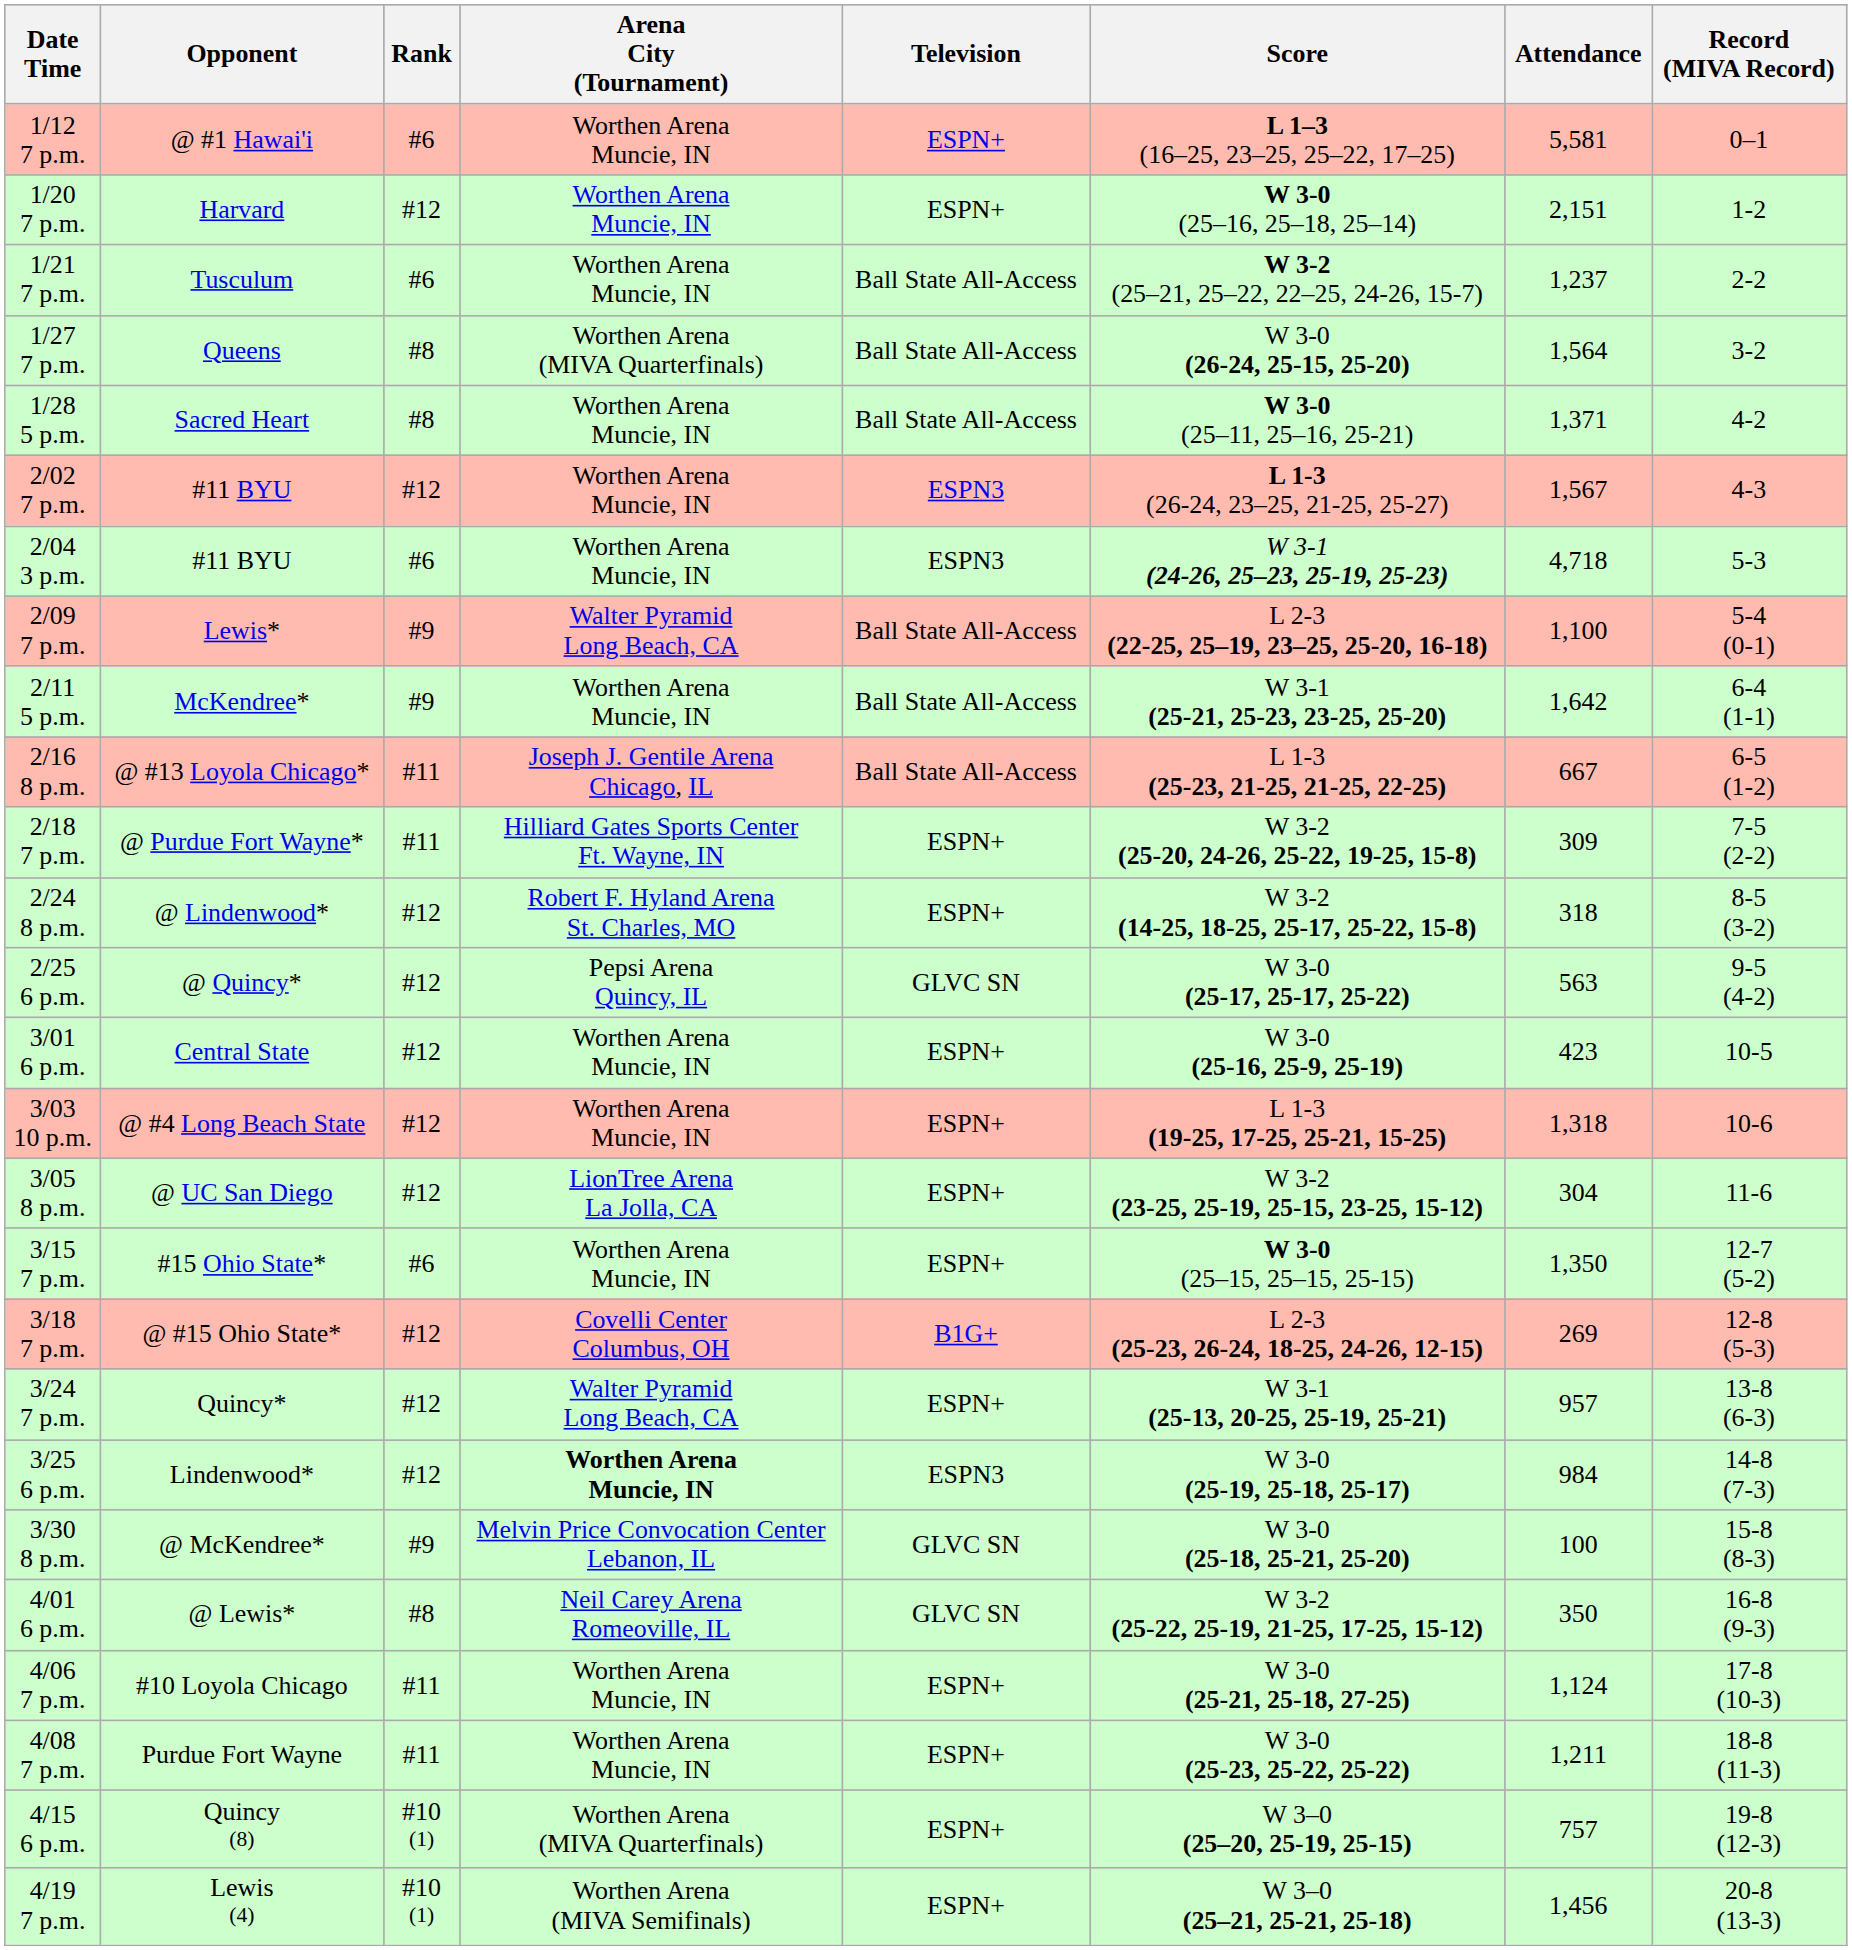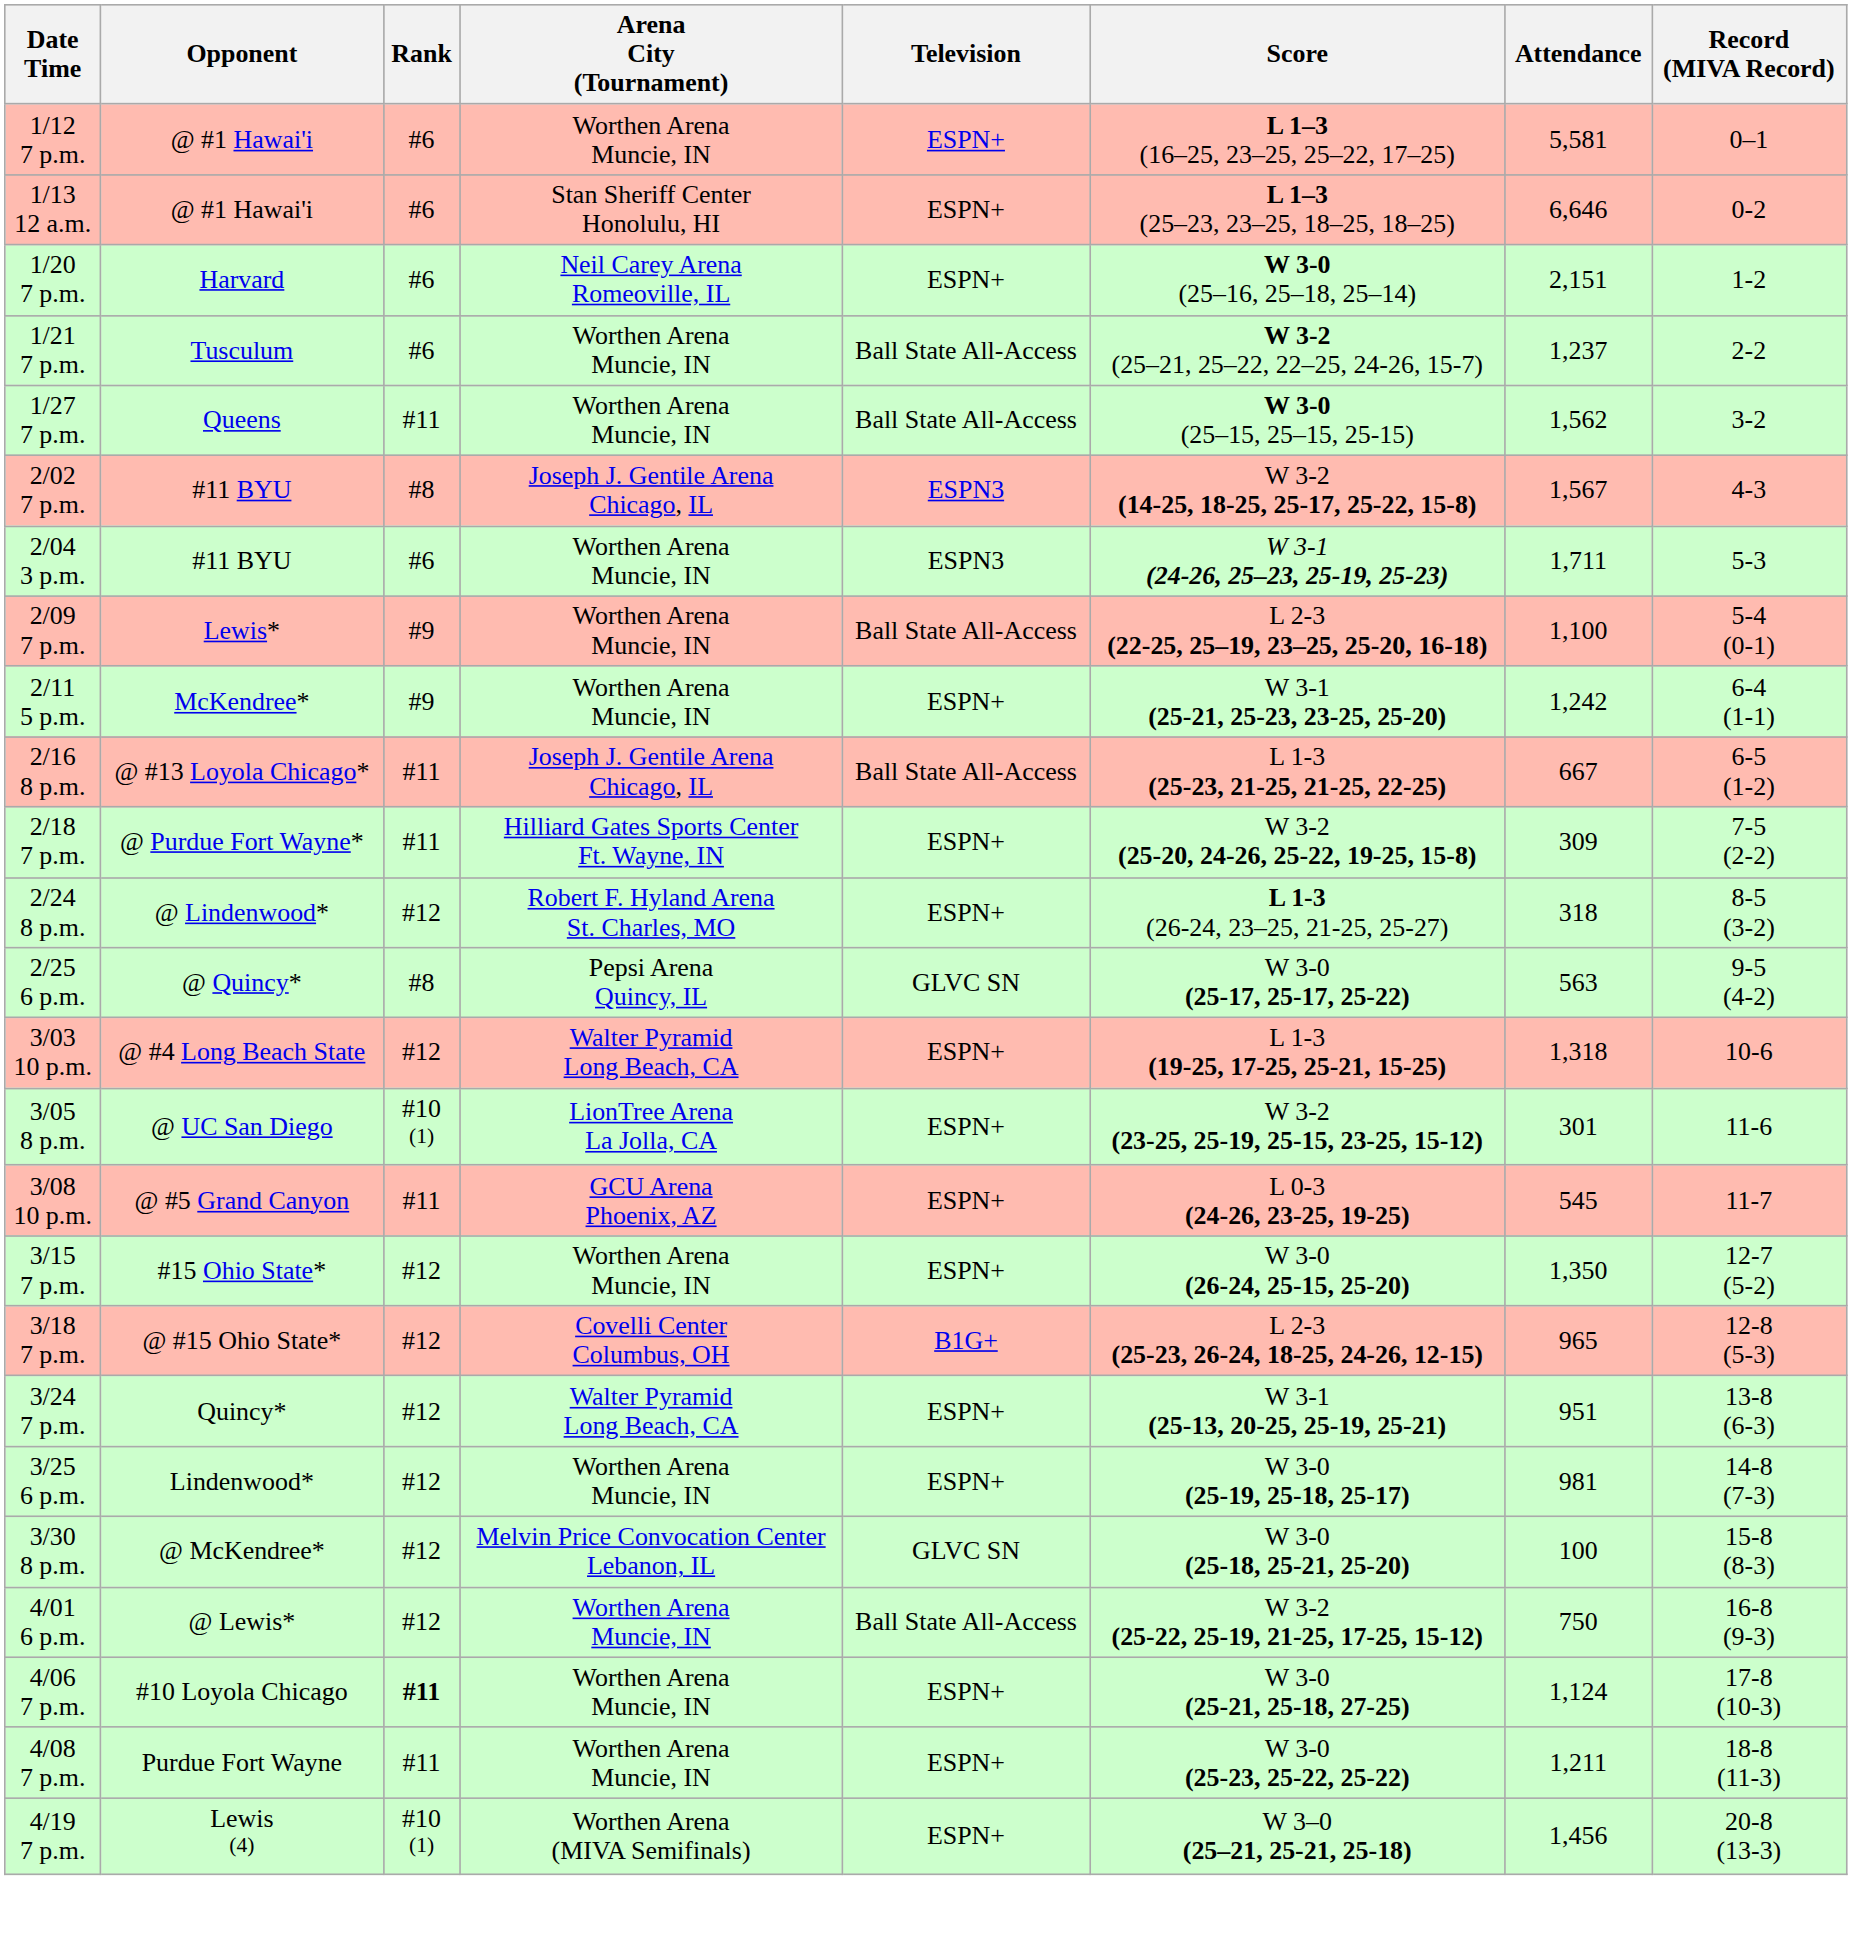+ row: (53, 209)
(422, 209) #12 -> (422, 279) #6
(651, 209) Worthen Arena Muncie, IN -> (651, 279) Neil Carey Arena Romeoville, IL
(422, 349) #8 -> (422, 420) #11
(651, 349) Worthen Arena (MIVA Quarterfinals) -> (651, 420) Worthen Arena Muncie, IN
(1297, 349) W 3-0 (26-24, 25-15, 25-20) -> (1297, 420) W 3-0 (25–15, 25–15, 25-15)
(1578, 349) 1,564 -> (1578, 420) 1,562
- row: (53, 420)
(422, 490) #12 -> (422, 490) #8
(651, 490) Worthen Arena Muncie, IN -> (651, 490) Joseph J. Gentile Arena Chicago, IL
(1297, 490) L 1-3 (26-24, 23–25, 21-25, 25-27) -> (1297, 490) W 3-2 (14-25, 18-25, 25-17, 25-22, 15-8)
(1578, 560) 4,718 -> (1578, 560) 1,711
(651, 630) Walter Pyramid Long Beach, CA -> (651, 630) Worthen Arena Muncie, IN
(966, 701) Ball State All-Access -> (966, 701) ESPN+
(1578, 701) 1,642 -> (1578, 701) 1,242
(1297, 912) W 3-2 (14-25, 18-25, 25-17, 25-22, 15-8) -> (1297, 912) L 1-3 (26-24, 23–25, 21-25, 25-27)
(422, 982) #12 -> (422, 982) #8
- row: (53, 1052)
(651, 1122) Worthen Arena Muncie, IN -> (651, 1052) Walter Pyramid Long Beach, CA
(422, 1193) #12 -> (422, 1121) #10 (1)
(1578, 1193) 304 -> (1578, 1126) 301
+ row: (53, 1200)
(422, 1263) #6 -> (422, 1270) #12
(1297, 1263) W 3-0 (25–15, 25–15, 25-15) -> (1297, 1270) W 3-0 (26-24, 25-15, 25-20)
(1578, 1333) 269 -> (1578, 1340) 965
(1578, 1403) 957 -> (1578, 1410) 951
(651, 1474) bold -> (651, 1481) normal
(966, 1474) ESPN3 -> (966, 1481) ESPN+
(1578, 1474) 984 -> (1578, 1481) 981
(422, 1544) #9 -> (422, 1551) #12
(422, 1614) #8 -> (422, 1621) #12
(651, 1614) Neil Carey Arena Romeoville, IL -> (651, 1621) Worthen Arena Muncie, IN
(966, 1614) GLVC SN -> (966, 1621) Ball State All-Access
(1578, 1614) 350 -> (1578, 1621) 750
(422, 1684) normal -> (422, 1691) bold
- row: (53, 1828)
